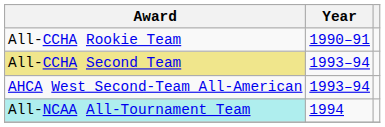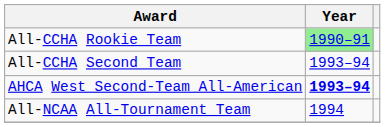(340, 40) no background -> (340, 40) lightgreen background
(95, 63) khaki background -> (95, 63) no background
(340, 87) normal -> (340, 87) bold
(129, 110) paleturquoise background -> (129, 110) no background
